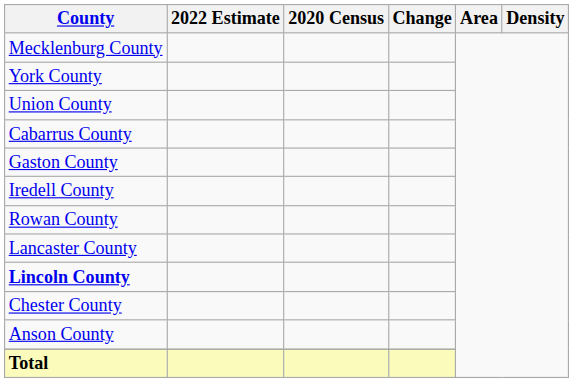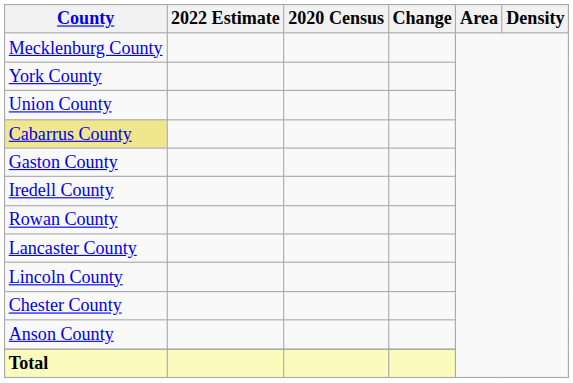(70, 133) no background -> (70, 133) khaki background
(69, 276) bold -> (66, 276) normal
